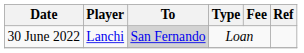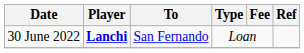(105, 36) normal -> (107, 36) bold
(168, 36) lightgrey background -> (171, 36) no background
